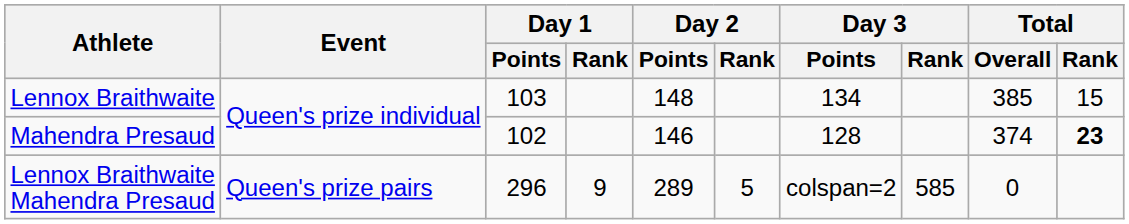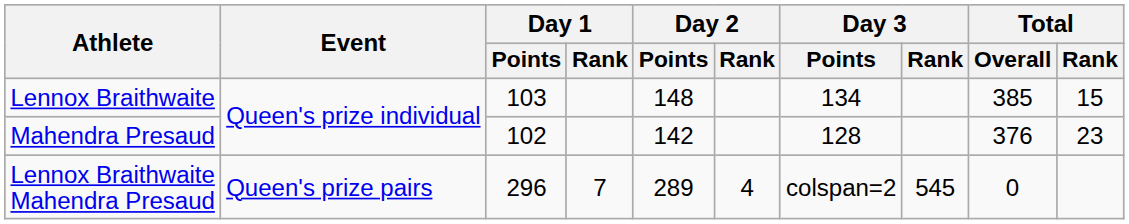(674, 136) 146 -> (674, 136) 142
(1013, 136) 374 -> (1013, 136) 376
(1090, 136) bold -> (1090, 136) normal
(600, 187) 9 -> (600, 187) 7
(747, 187) 5 -> (747, 187) 4
(935, 187) 585 -> (935, 187) 545
